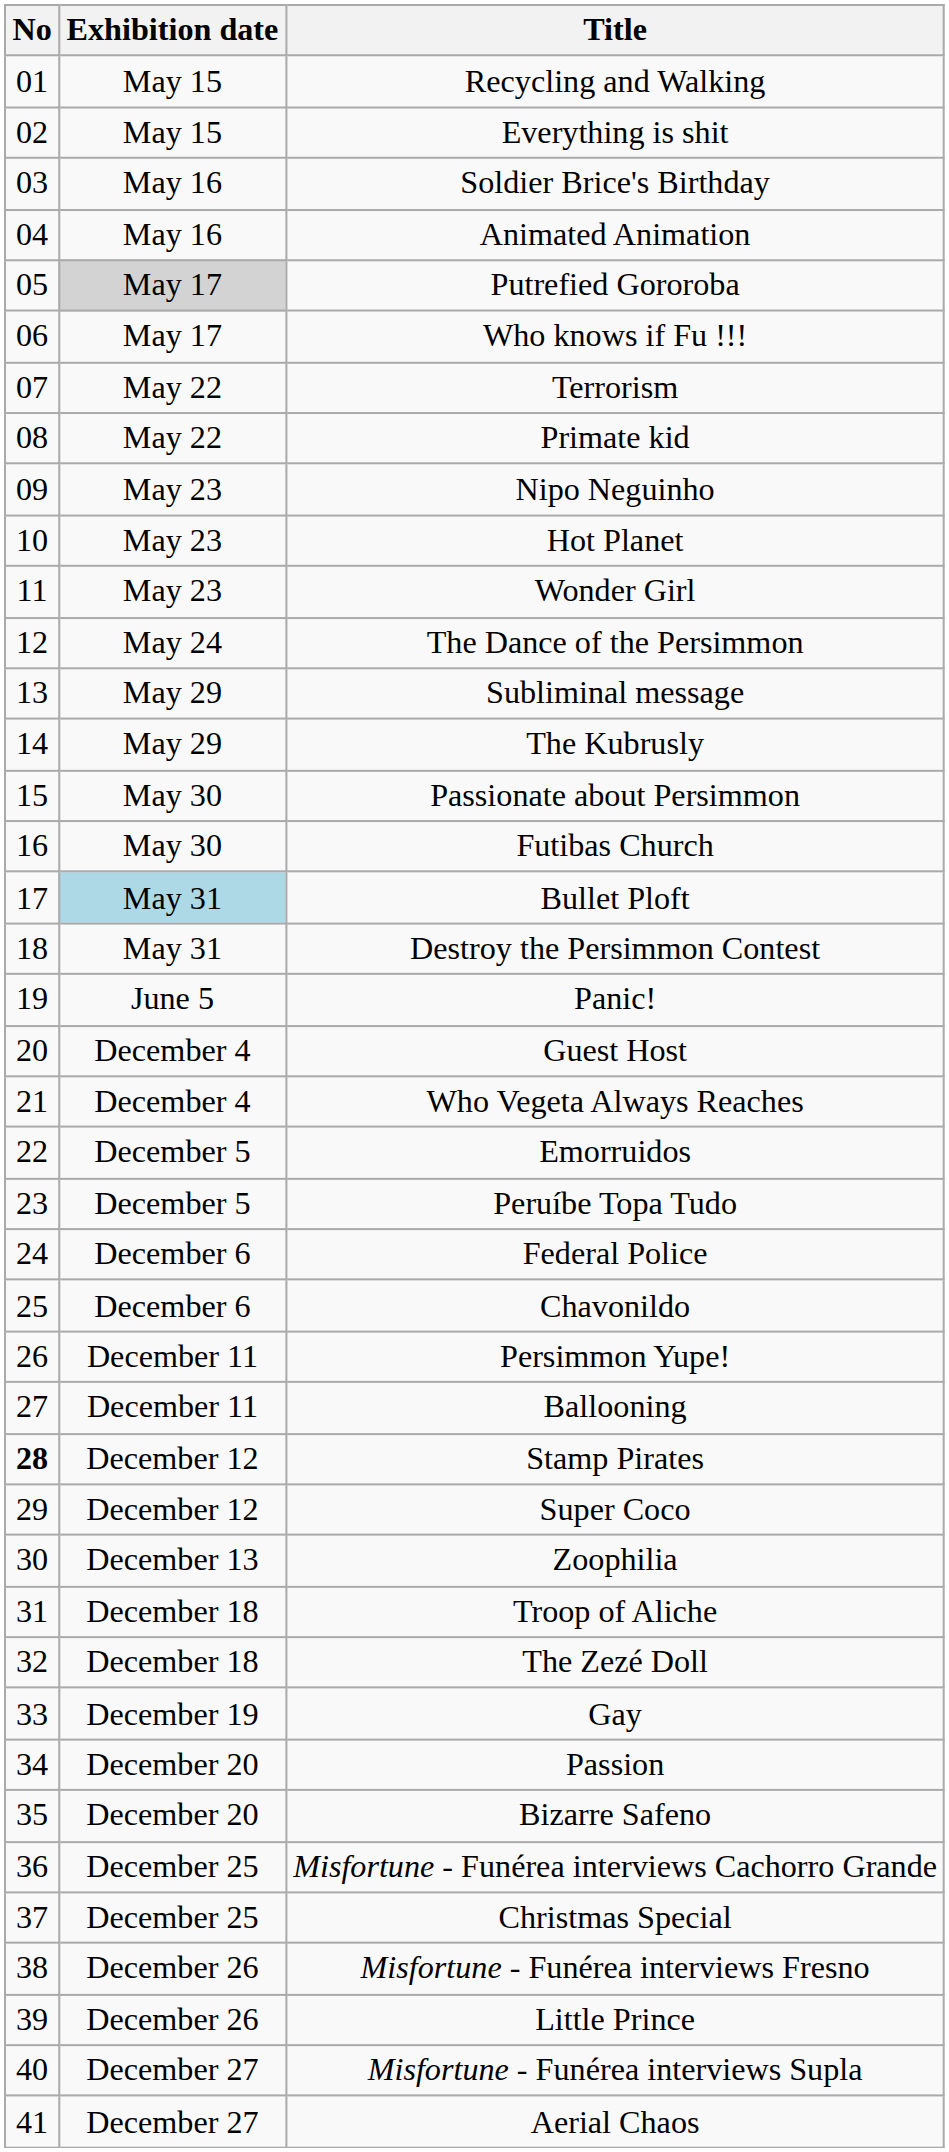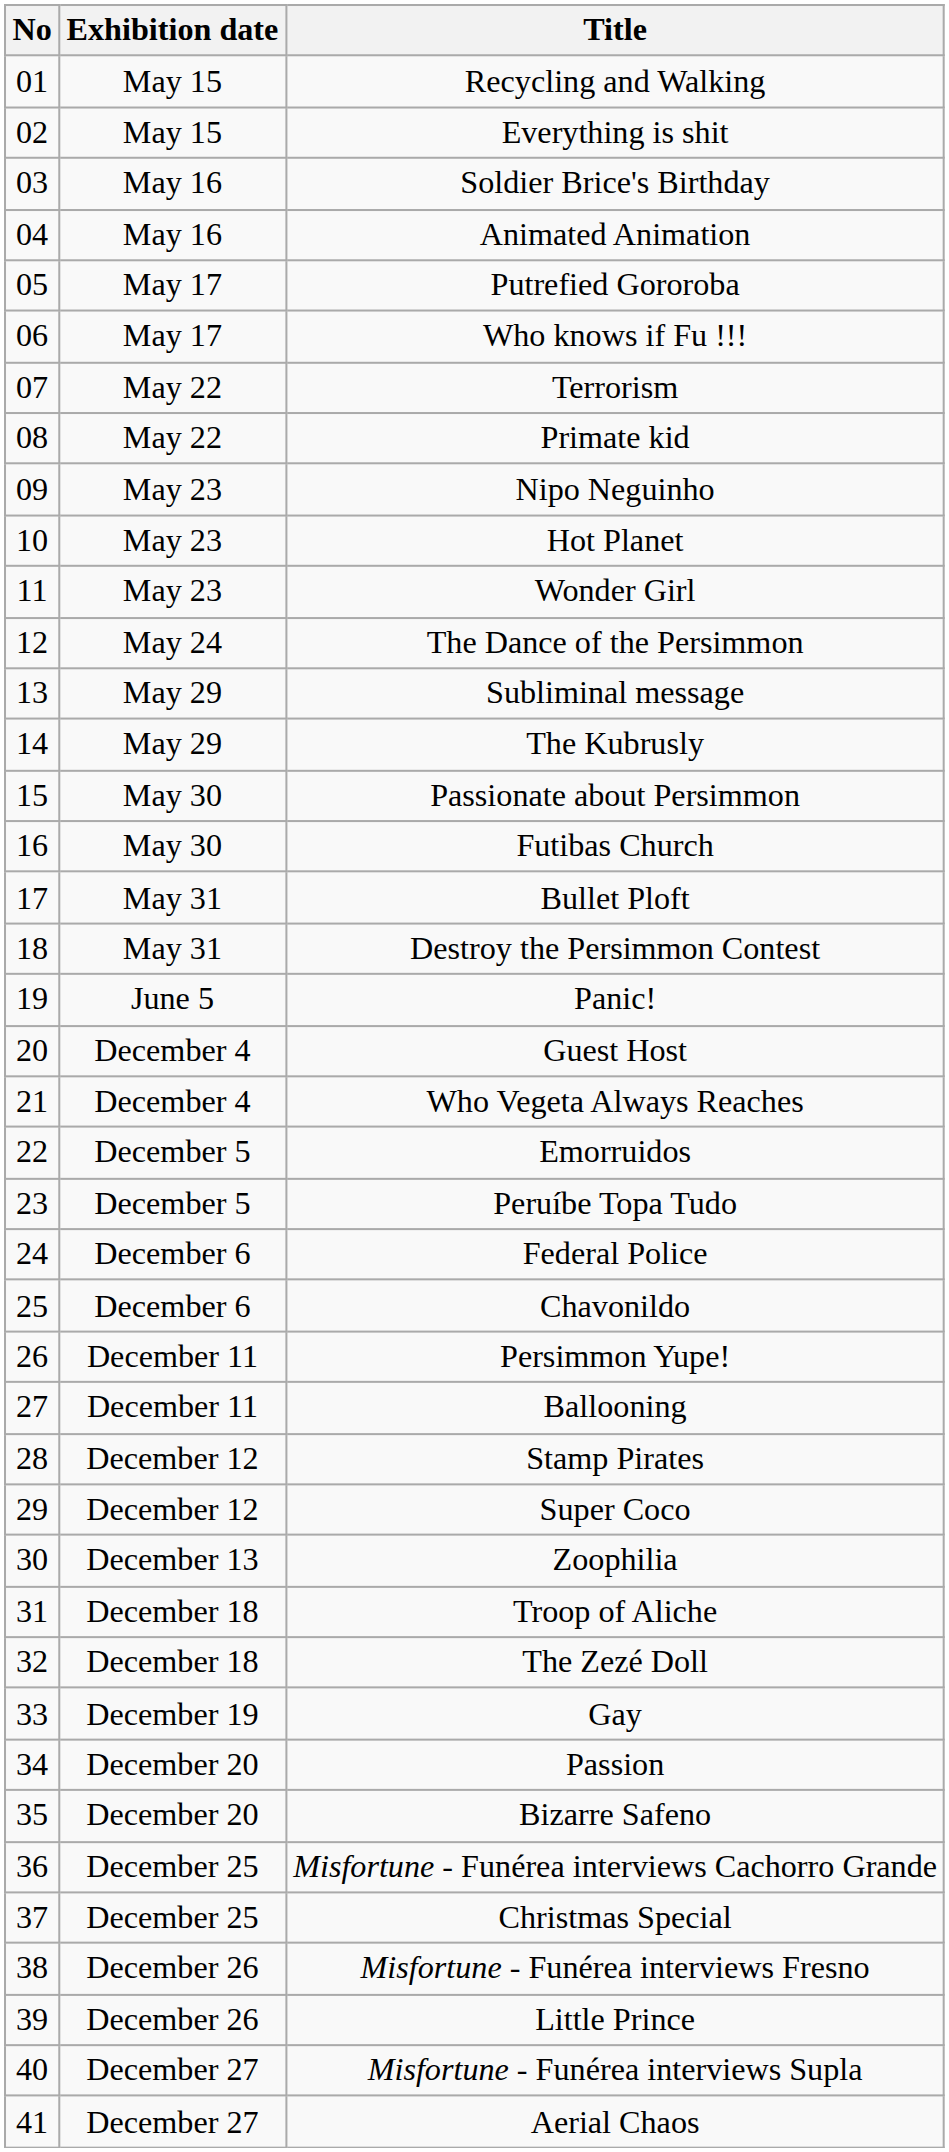(172, 285) lightgrey background -> (172, 285) no background
(172, 897) lightblue background -> (172, 897) no background
(32, 1458) bold -> (32, 1458) normal
